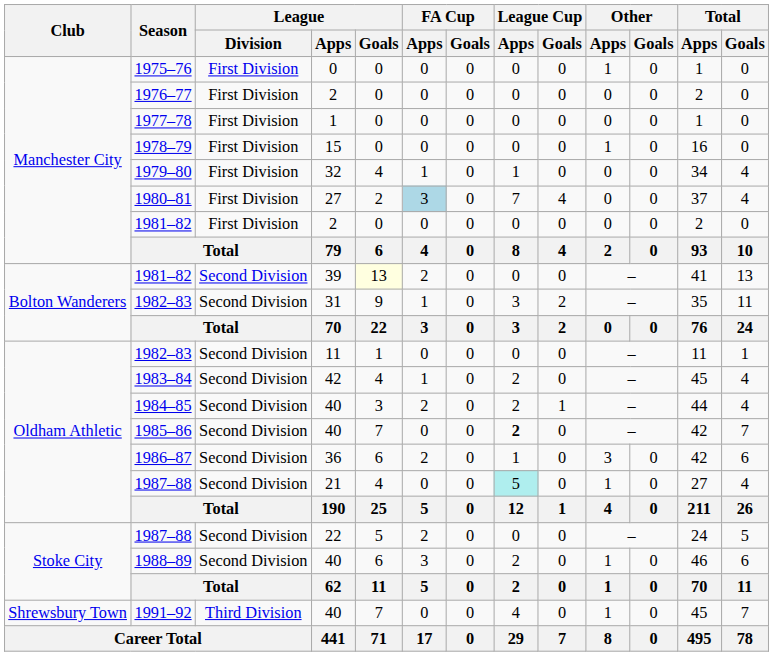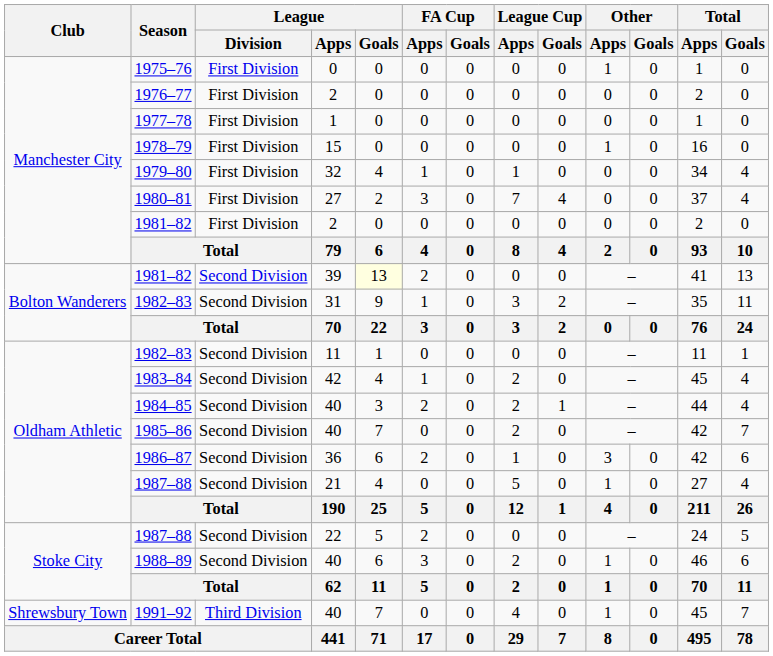(424, 198) lightblue background -> (424, 198) no background
(516, 431) bold -> (516, 431) normal
(516, 483) paleturquoise background -> (516, 483) no background
